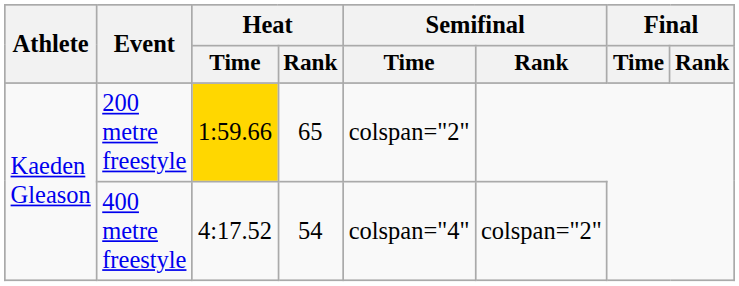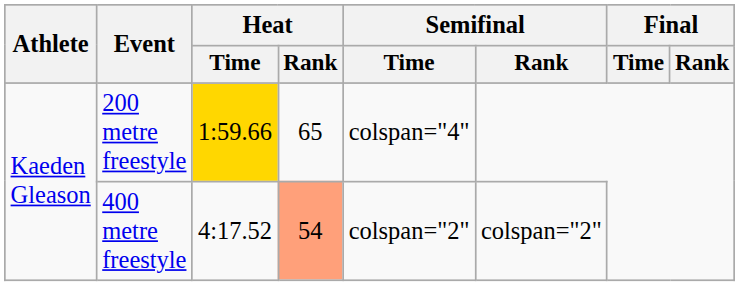(409, 132) colspan="2" -> (409, 132) colspan="4"
(310, 230) no background -> (310, 230) lightsalmon background
(409, 230) colspan="4" -> (409, 230) colspan="2"
